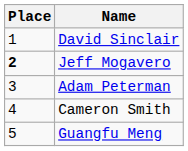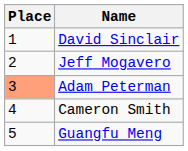(12, 63) bold -> (12, 63) normal
(12, 87) no background -> (12, 87) lightsalmon background
